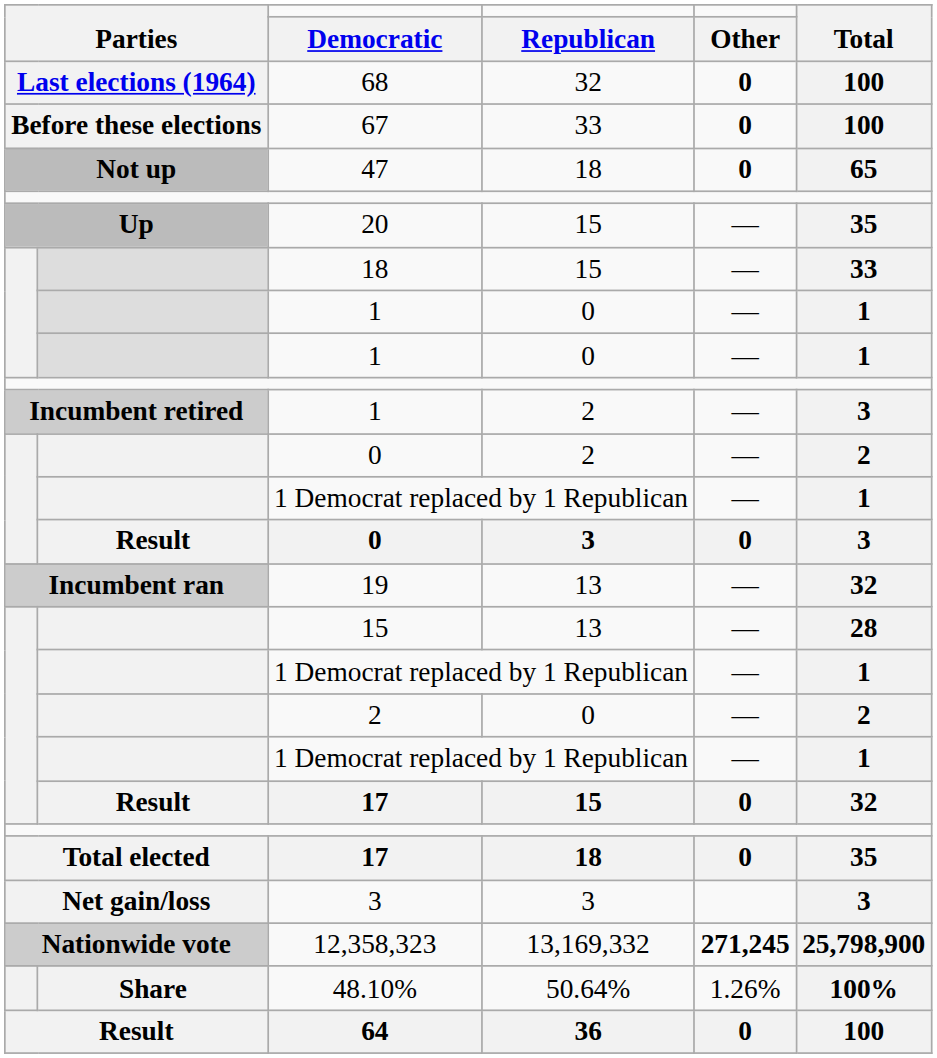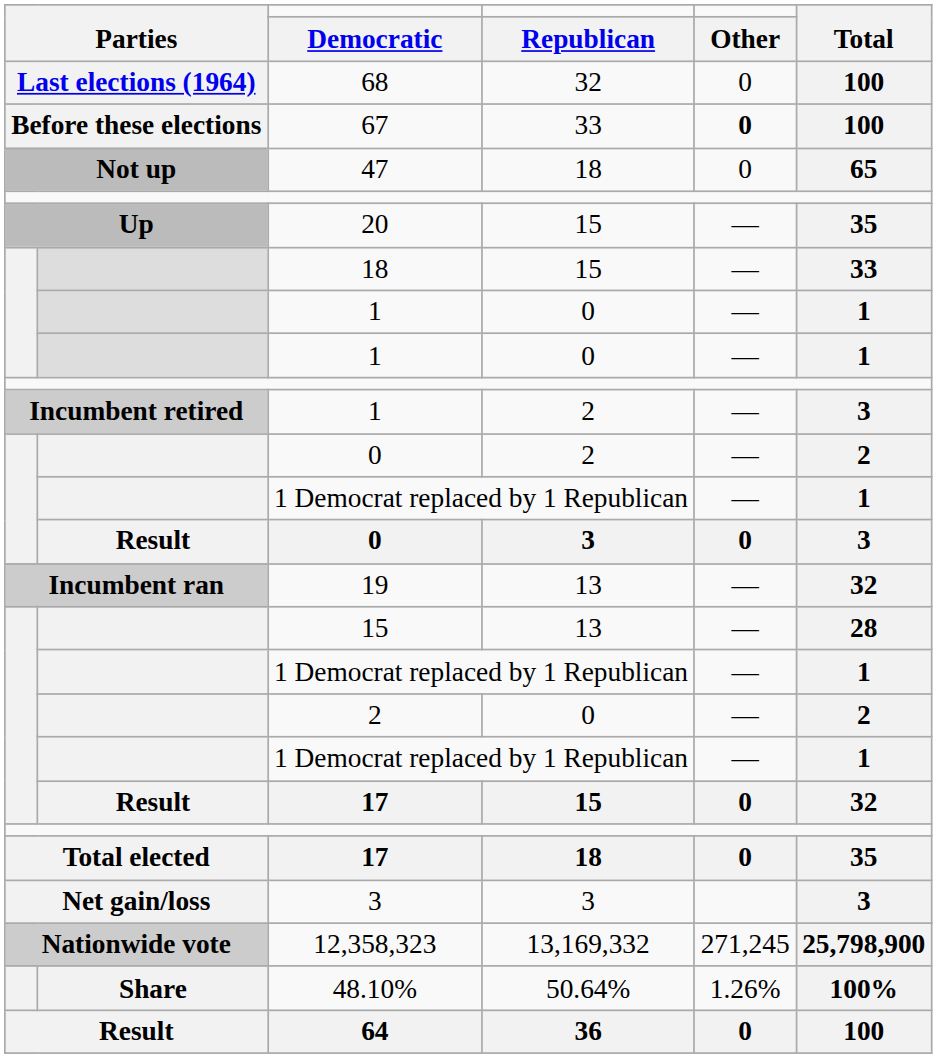(745, 82) bold -> (745, 82) normal
(745, 168) bold -> (745, 168) normal
(745, 944) bold -> (745, 944) normal
